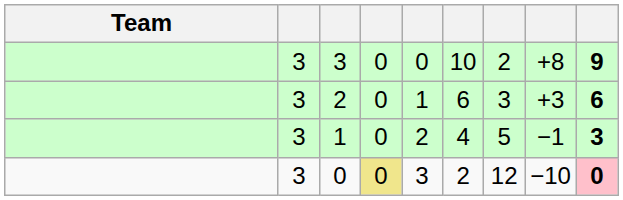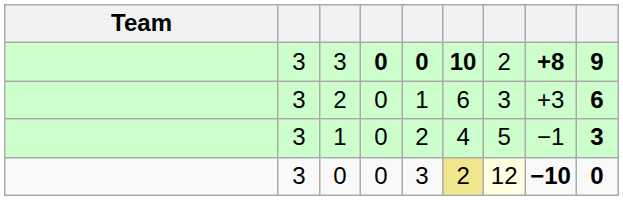(381, 61) normal -> (381, 61) bold
(422, 61) normal -> (422, 61) bold
(463, 61) normal -> (463, 61) bold
(551, 61) normal -> (551, 61) bold
(381, 175) khaki background -> (381, 175) no background
(463, 175) no background -> (463, 175) khaki background
(504, 175) no background -> (504, 175) lightyellow background
(551, 175) normal -> (551, 175) bold
(597, 175) pink background -> (597, 175) no background
